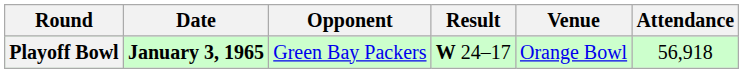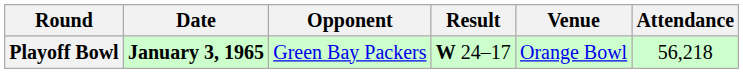(685, 52) 56,918 -> (685, 52) 56,218
